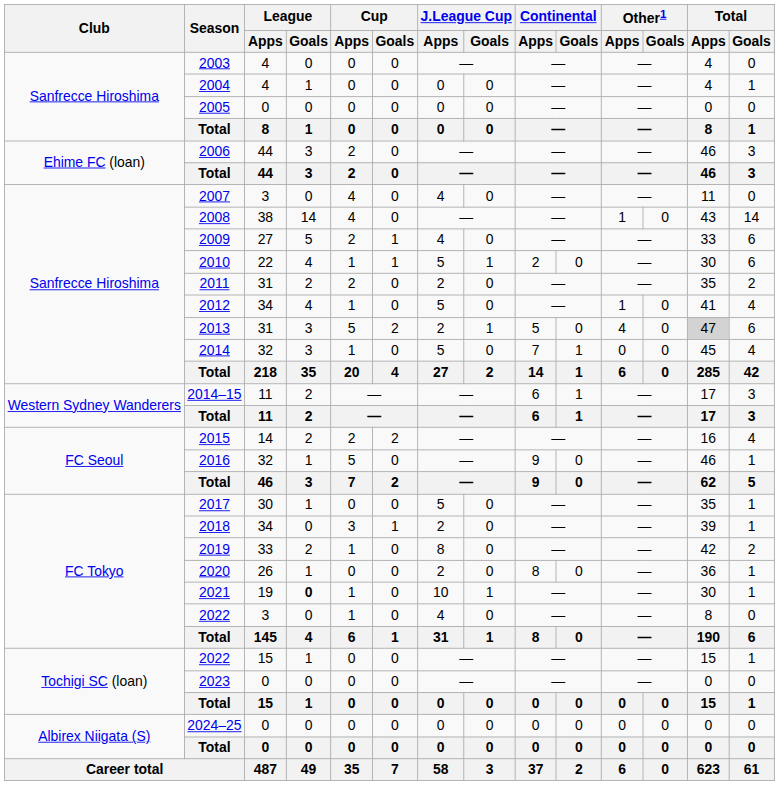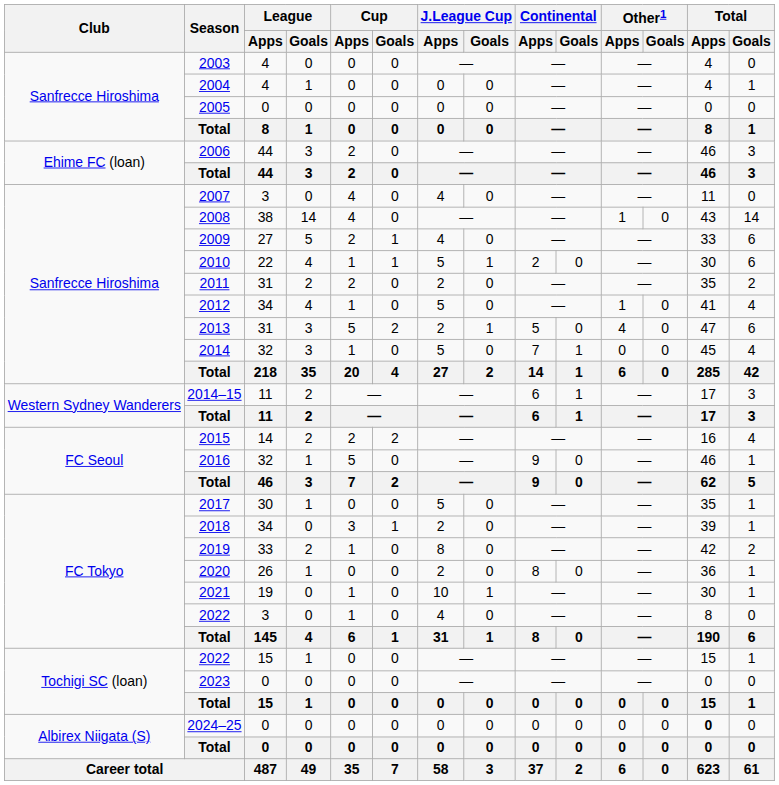(708, 328) lightgrey background -> (708, 328) no background
(309, 593) bold -> (309, 593) normal
(708, 725) normal -> (708, 725) bold
